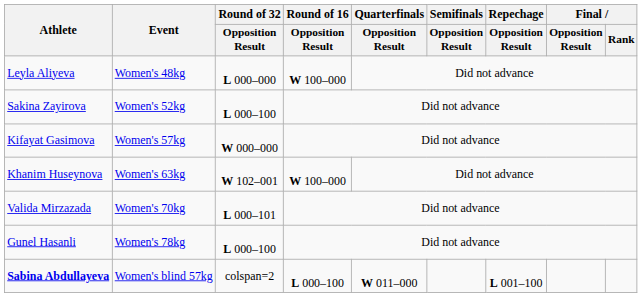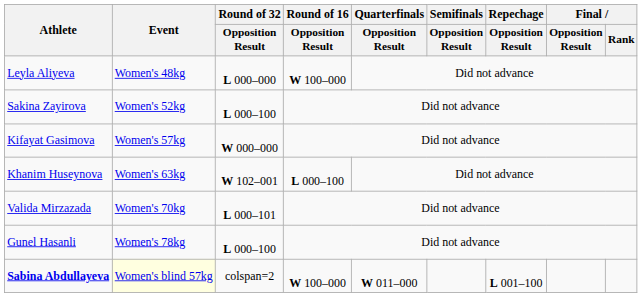(318, 181) W 100–000 -> (318, 181) L 000–100
(164, 276) no background -> (164, 276) lightyellow background
(318, 283) L 000–100 -> (318, 283) W 100–000
